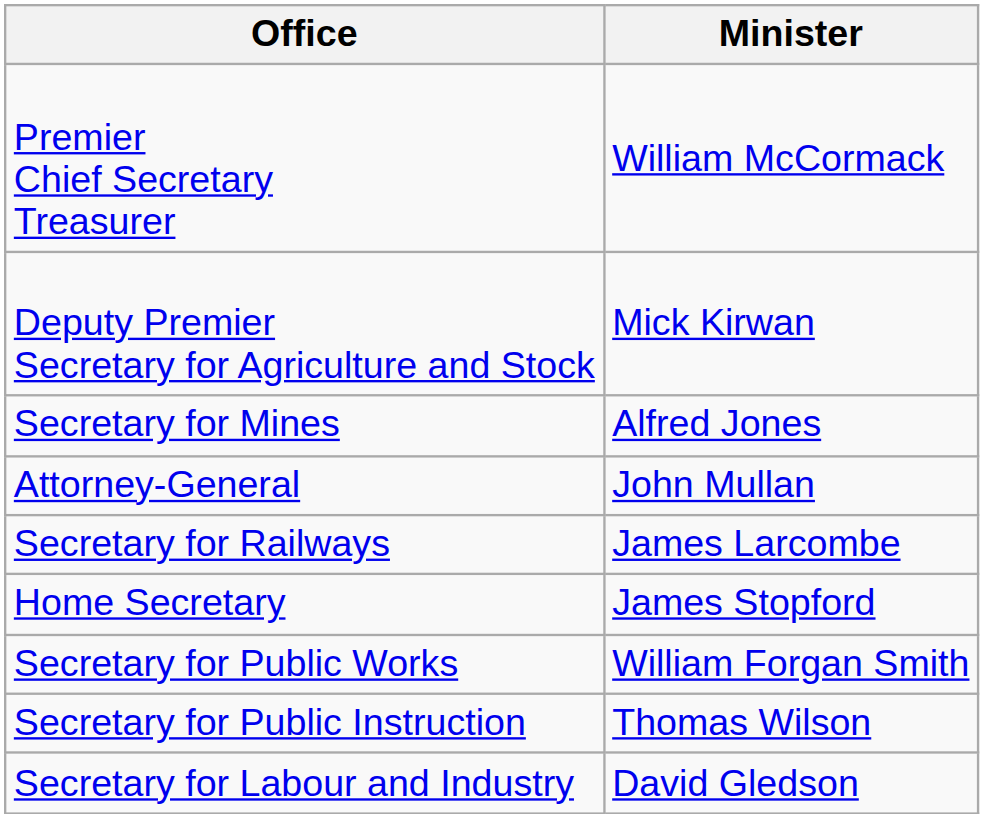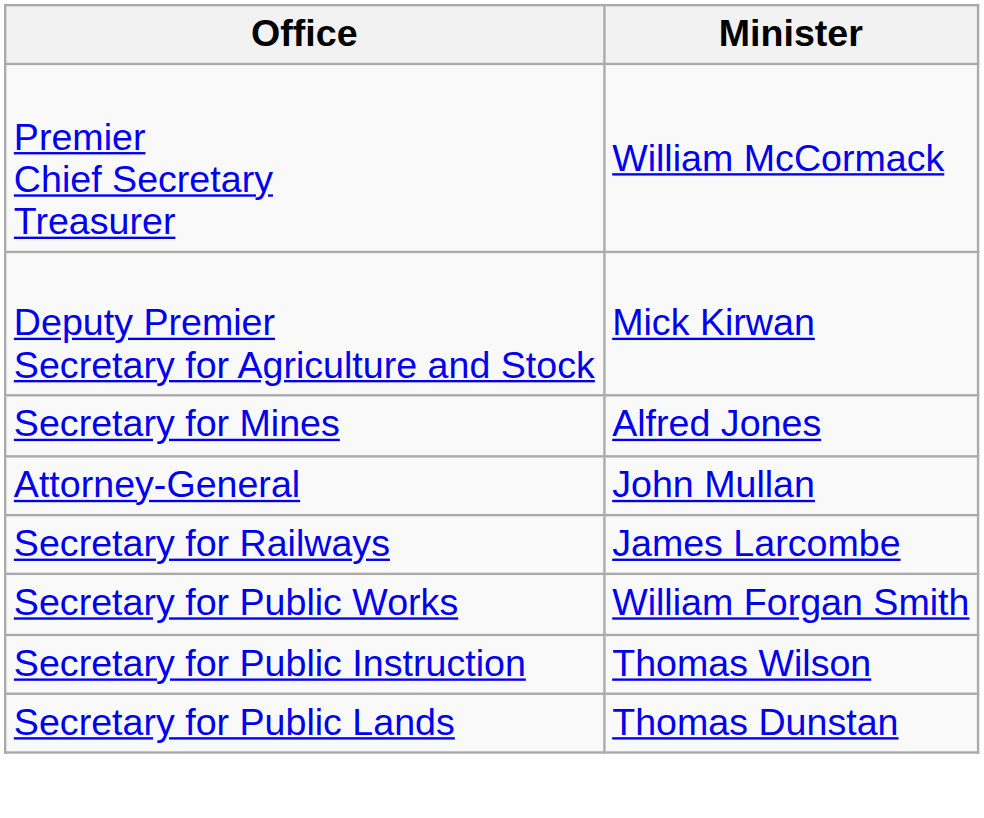- row: (150, 603)
+ row: (234, 722)
- row: (294, 782)
